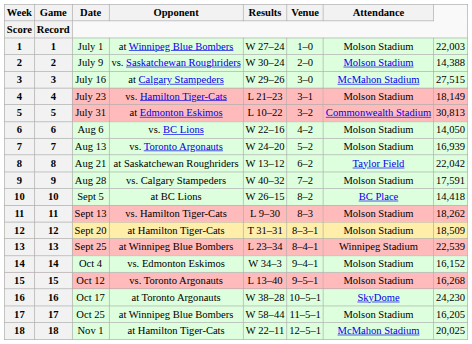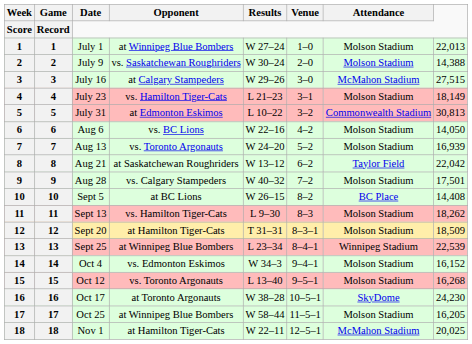(451, 46) 22,003 -> (451, 46) 22,013
(451, 180) 17,591 -> (451, 180) 17,501
(451, 197) 14,418 -> (451, 197) 14,408
